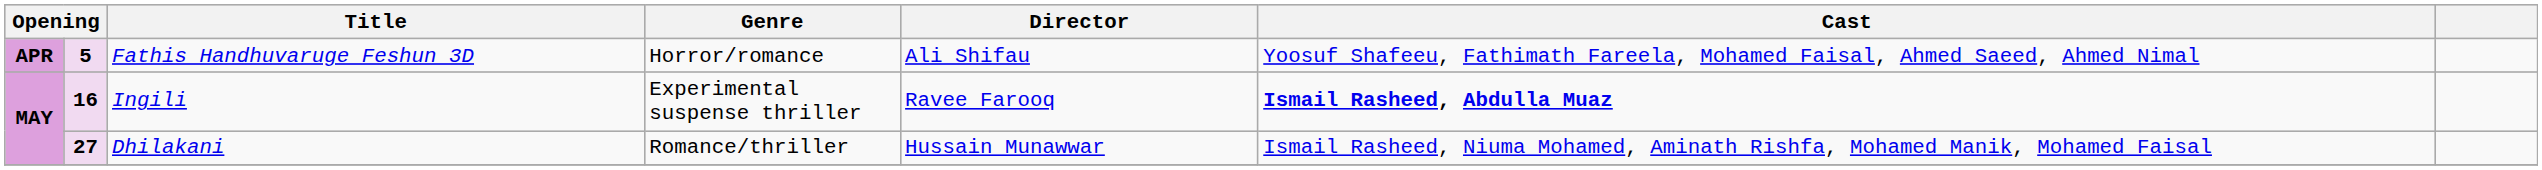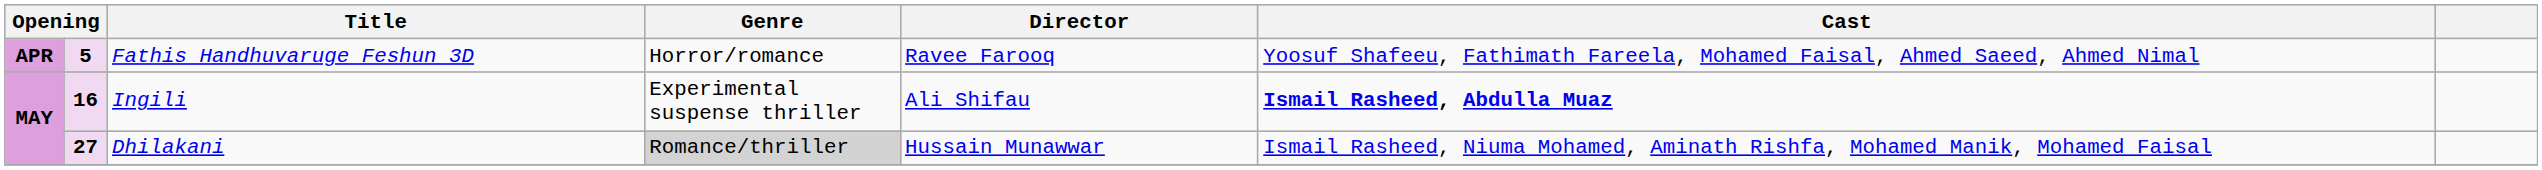(968, 56) Ali Shifau -> (980, 56) Ravee Farooq
(980, 102) Ravee Farooq -> (968, 102) Ali Shifau
(749, 147) no background -> (749, 147) lightgrey background
